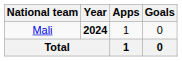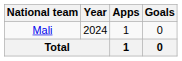(95, 30) bold -> (95, 30) normal
